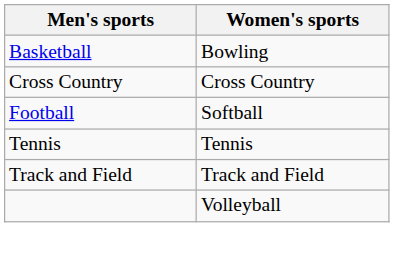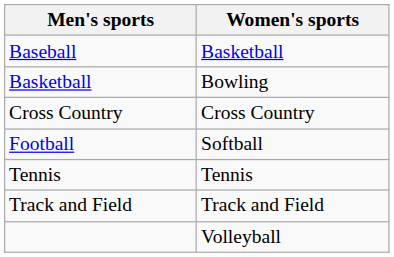+ row: (43, 50)
